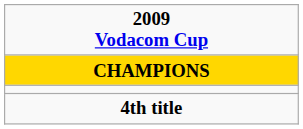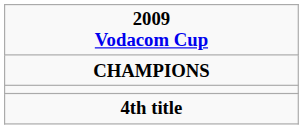(151, 70) gold background -> (151, 70) no background
